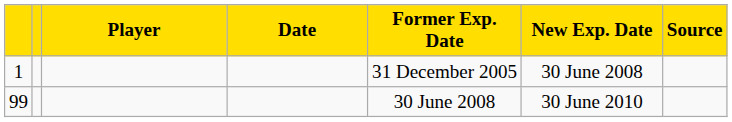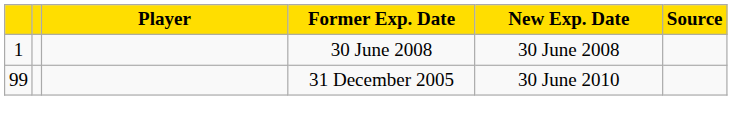- column: (297, 30)
(445, 71) 31 December 2005 -> (382, 49) 30 June 2008
(445, 101) 30 June 2008 -> (382, 79) 31 December 2005
